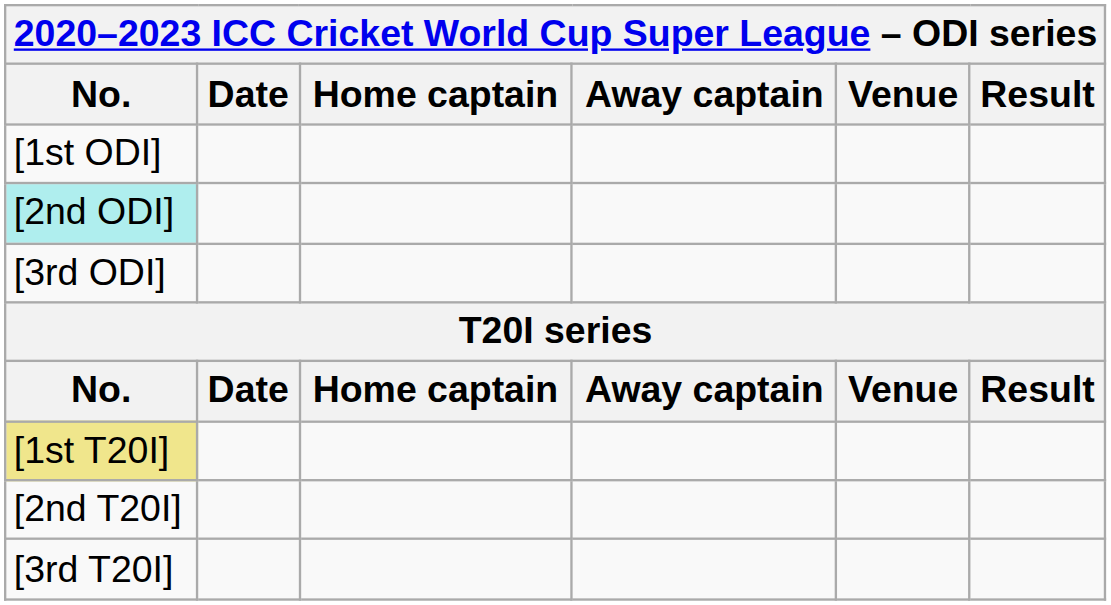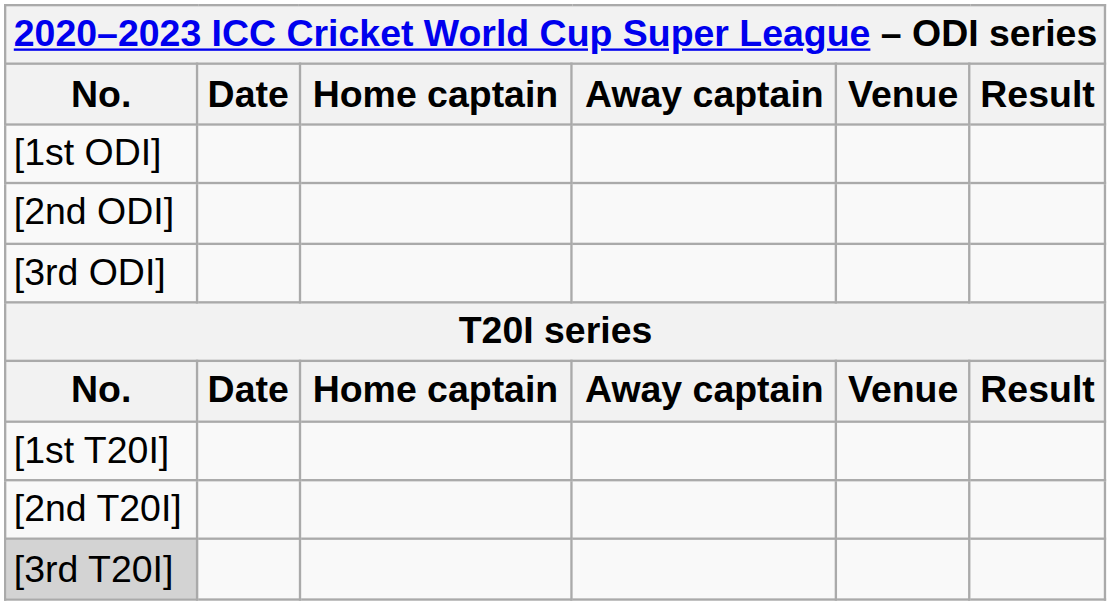(94, 212) paleturquoise background -> (94, 212) no background
(91, 449) khaki background -> (91, 449) no background
(94, 568) no background -> (94, 568) lightgrey background
